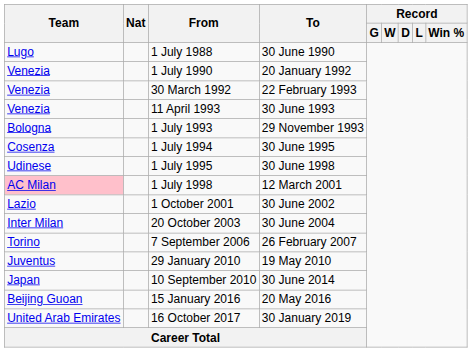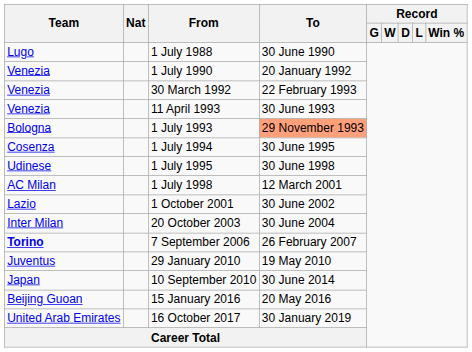(313, 128) no background -> (313, 128) lightsalmon background
(31, 185) pink background -> (31, 185) no background
(23, 242) normal -> (25, 242) bold
